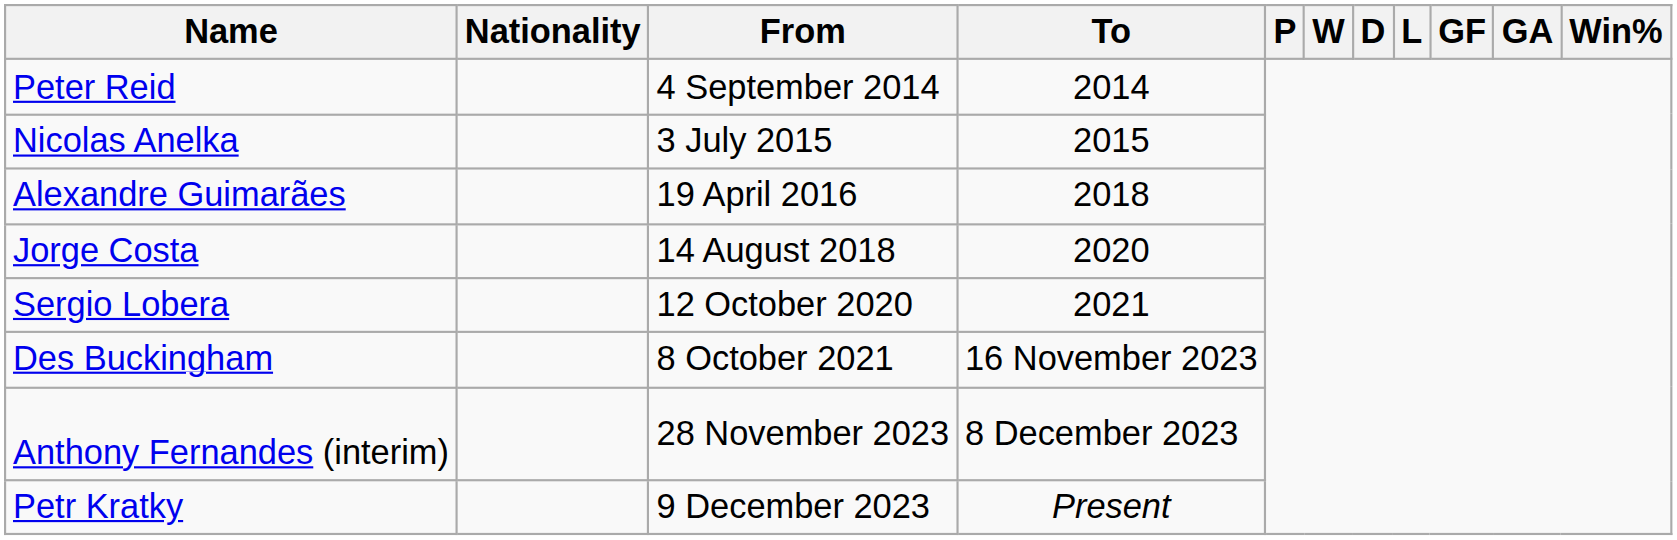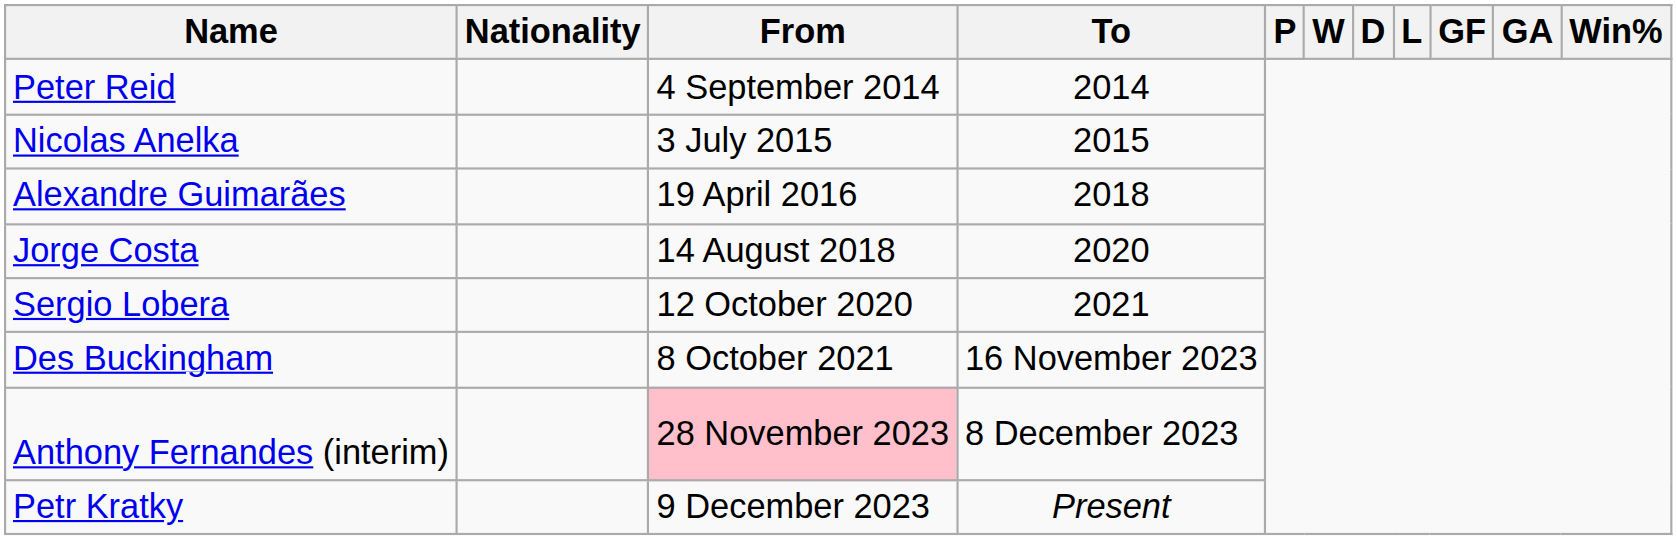(803, 433) no background -> (803, 433) pink background
